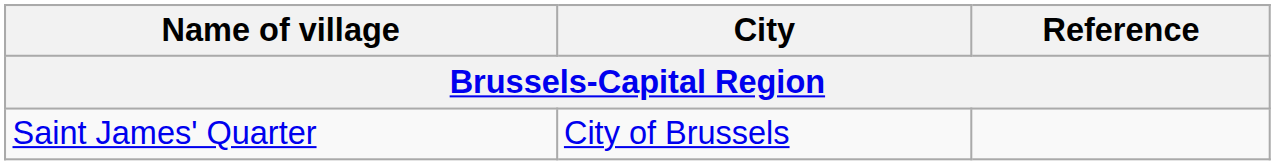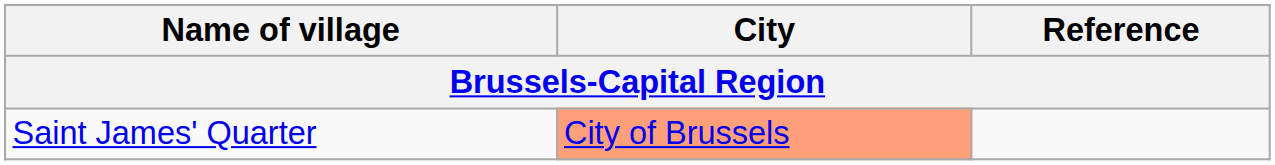(677, 133) no background -> (677, 133) lightsalmon background
